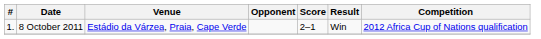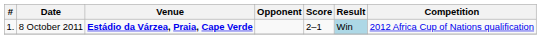(167, 27) normal -> (170, 27) bold
(338, 27) no background -> (345, 27) lightblue background
